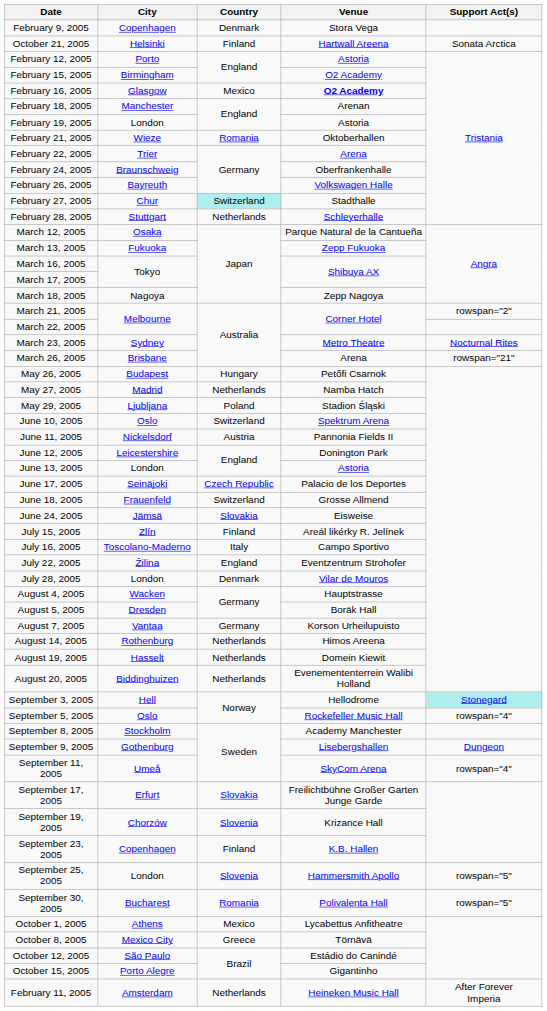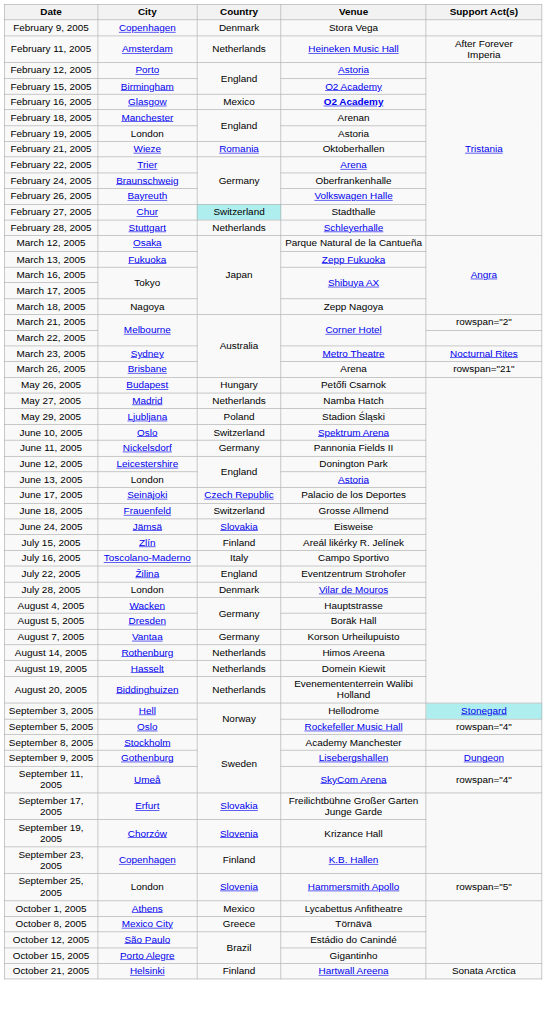rows swapped: (51, 992) <-> (51, 43)
(239, 437) Austria -> (239, 448) Germany
- row: (51, 902)
